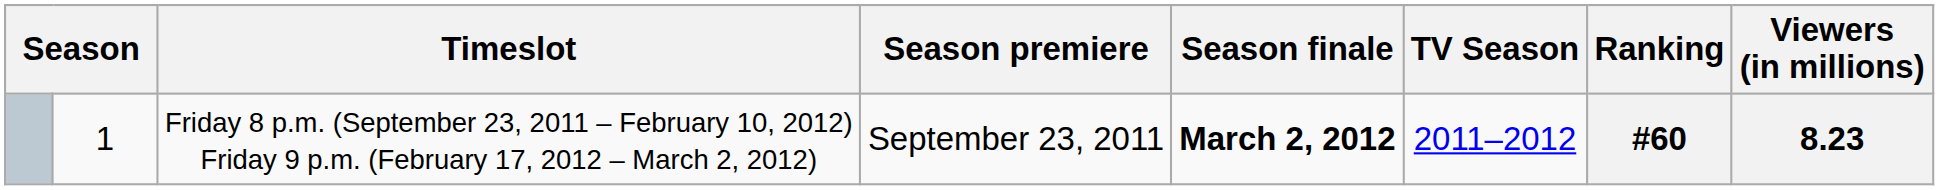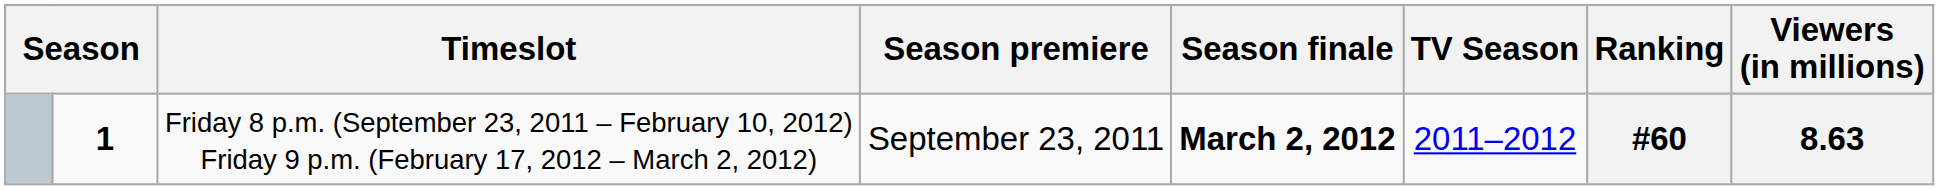(105, 138) normal -> (105, 138) bold
(1832, 138) 8.23 -> (1832, 138) 8.63
